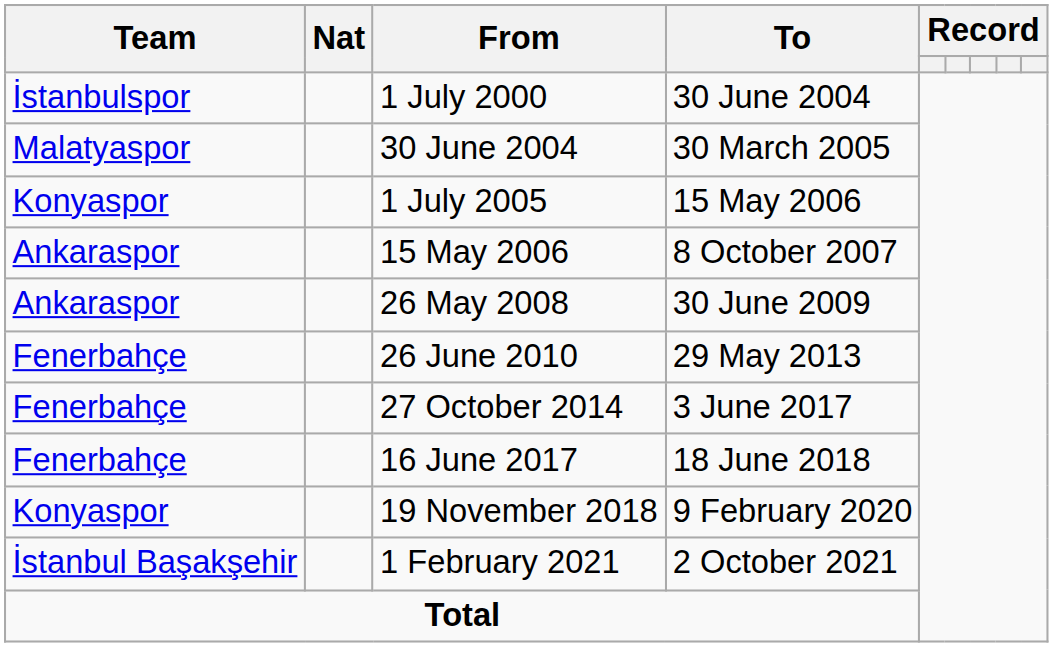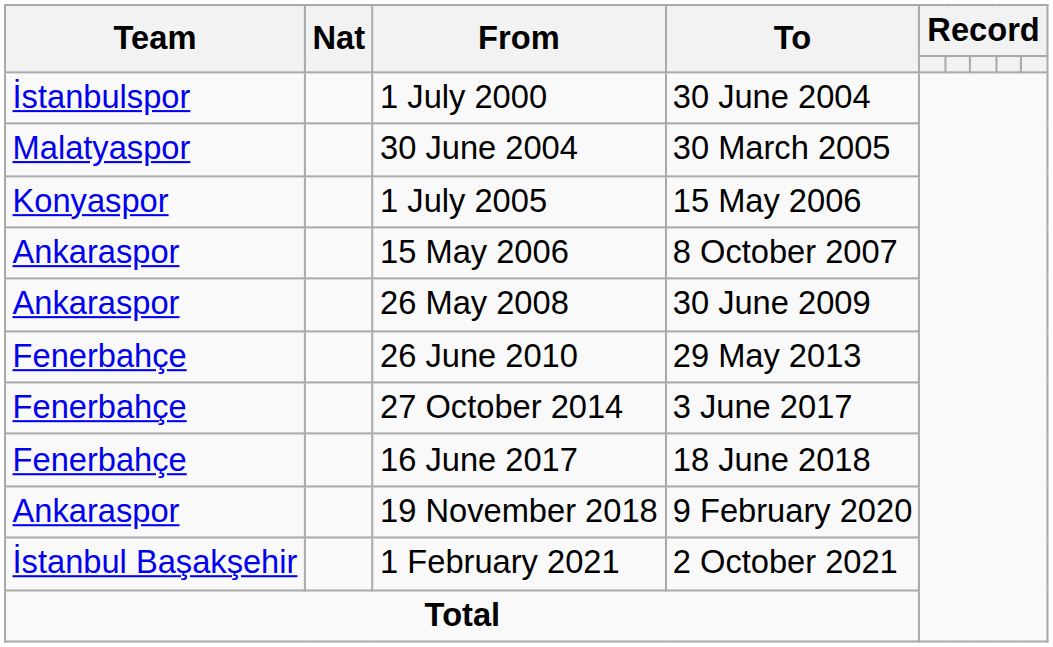(91, 511) Konyaspor -> (96, 511) Ankaraspor
